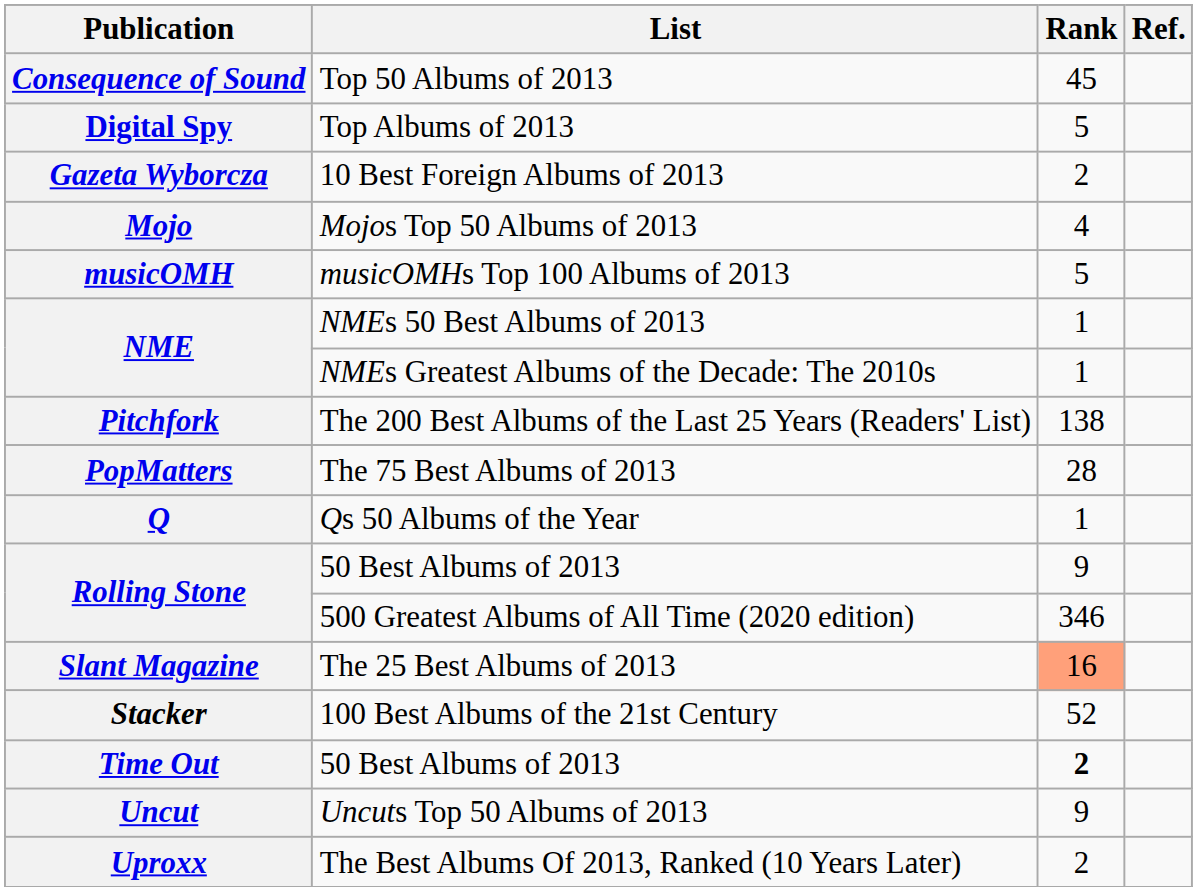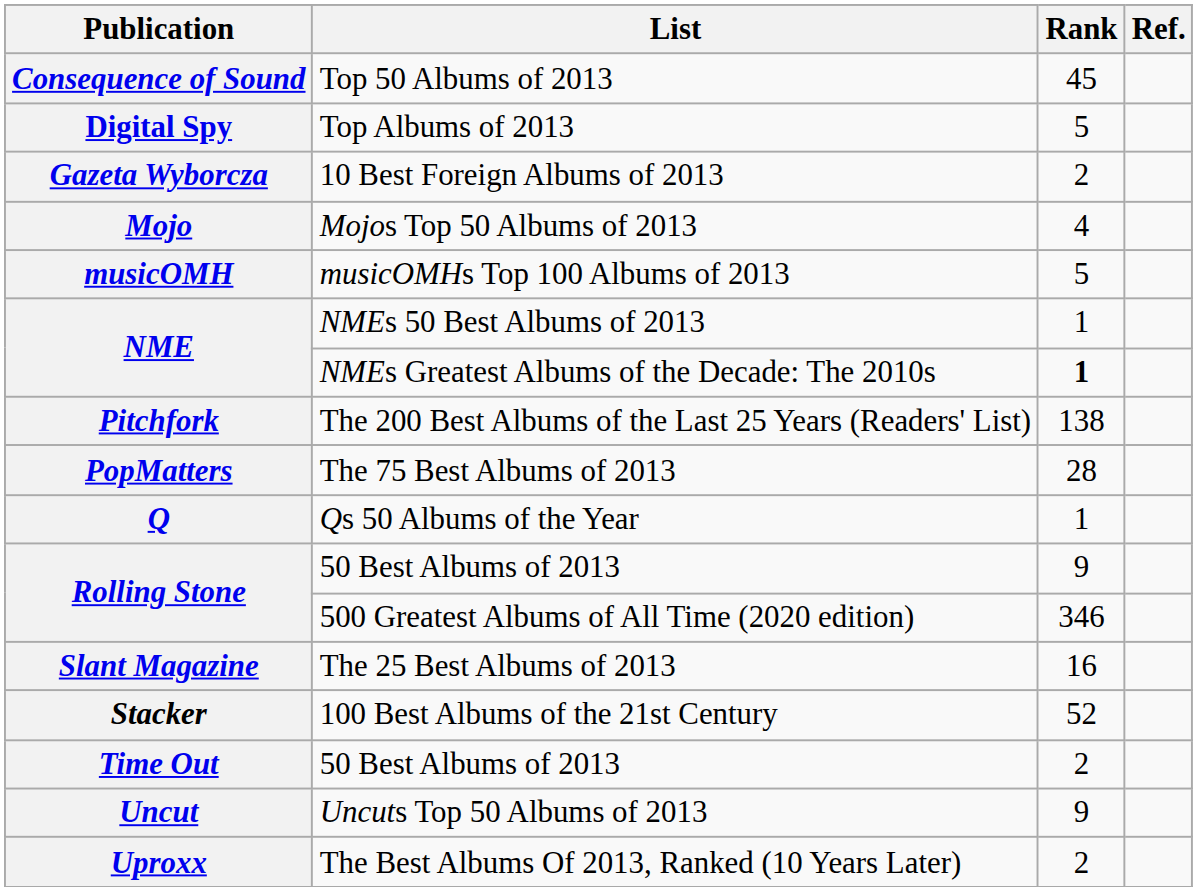(1081, 371) normal -> (1081, 371) bold
(1081, 665) lightsalmon background -> (1081, 665) no background
(1081, 763) bold -> (1081, 763) normal
